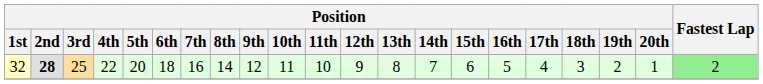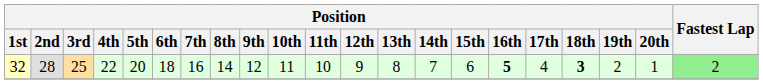(47, 66) bold -> (47, 66) normal
(507, 66) normal -> (507, 66) bold
(581, 66) normal -> (581, 66) bold
